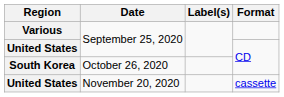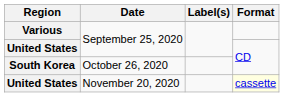(256, 83) no background -> (256, 83) lightyellow background
